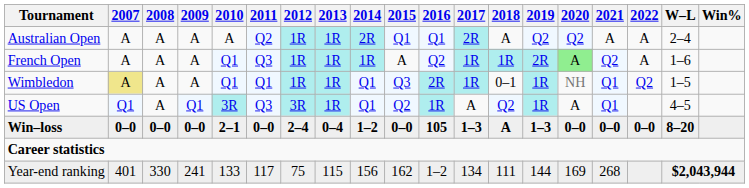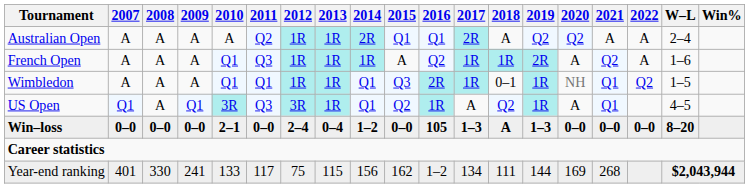(575, 60) lightgreen background -> (575, 60) no background
(125, 82) khaki background -> (125, 82) no background
